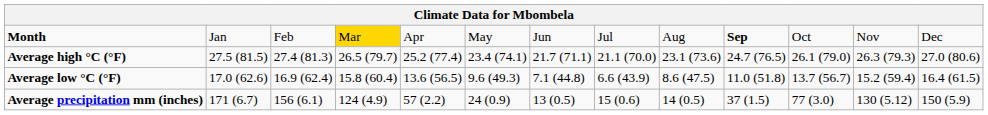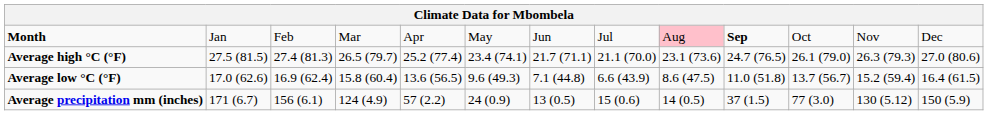(350, 36) gold background -> (350, 36) no background
(674, 36) no background -> (674, 36) pink background
